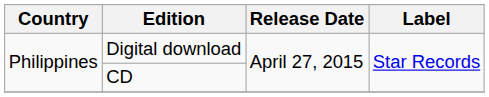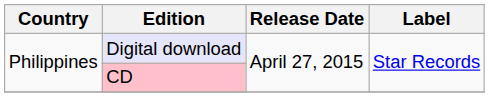(174, 48) no background -> (174, 48) lavender background
(120, 77) no background -> (120, 77) pink background
